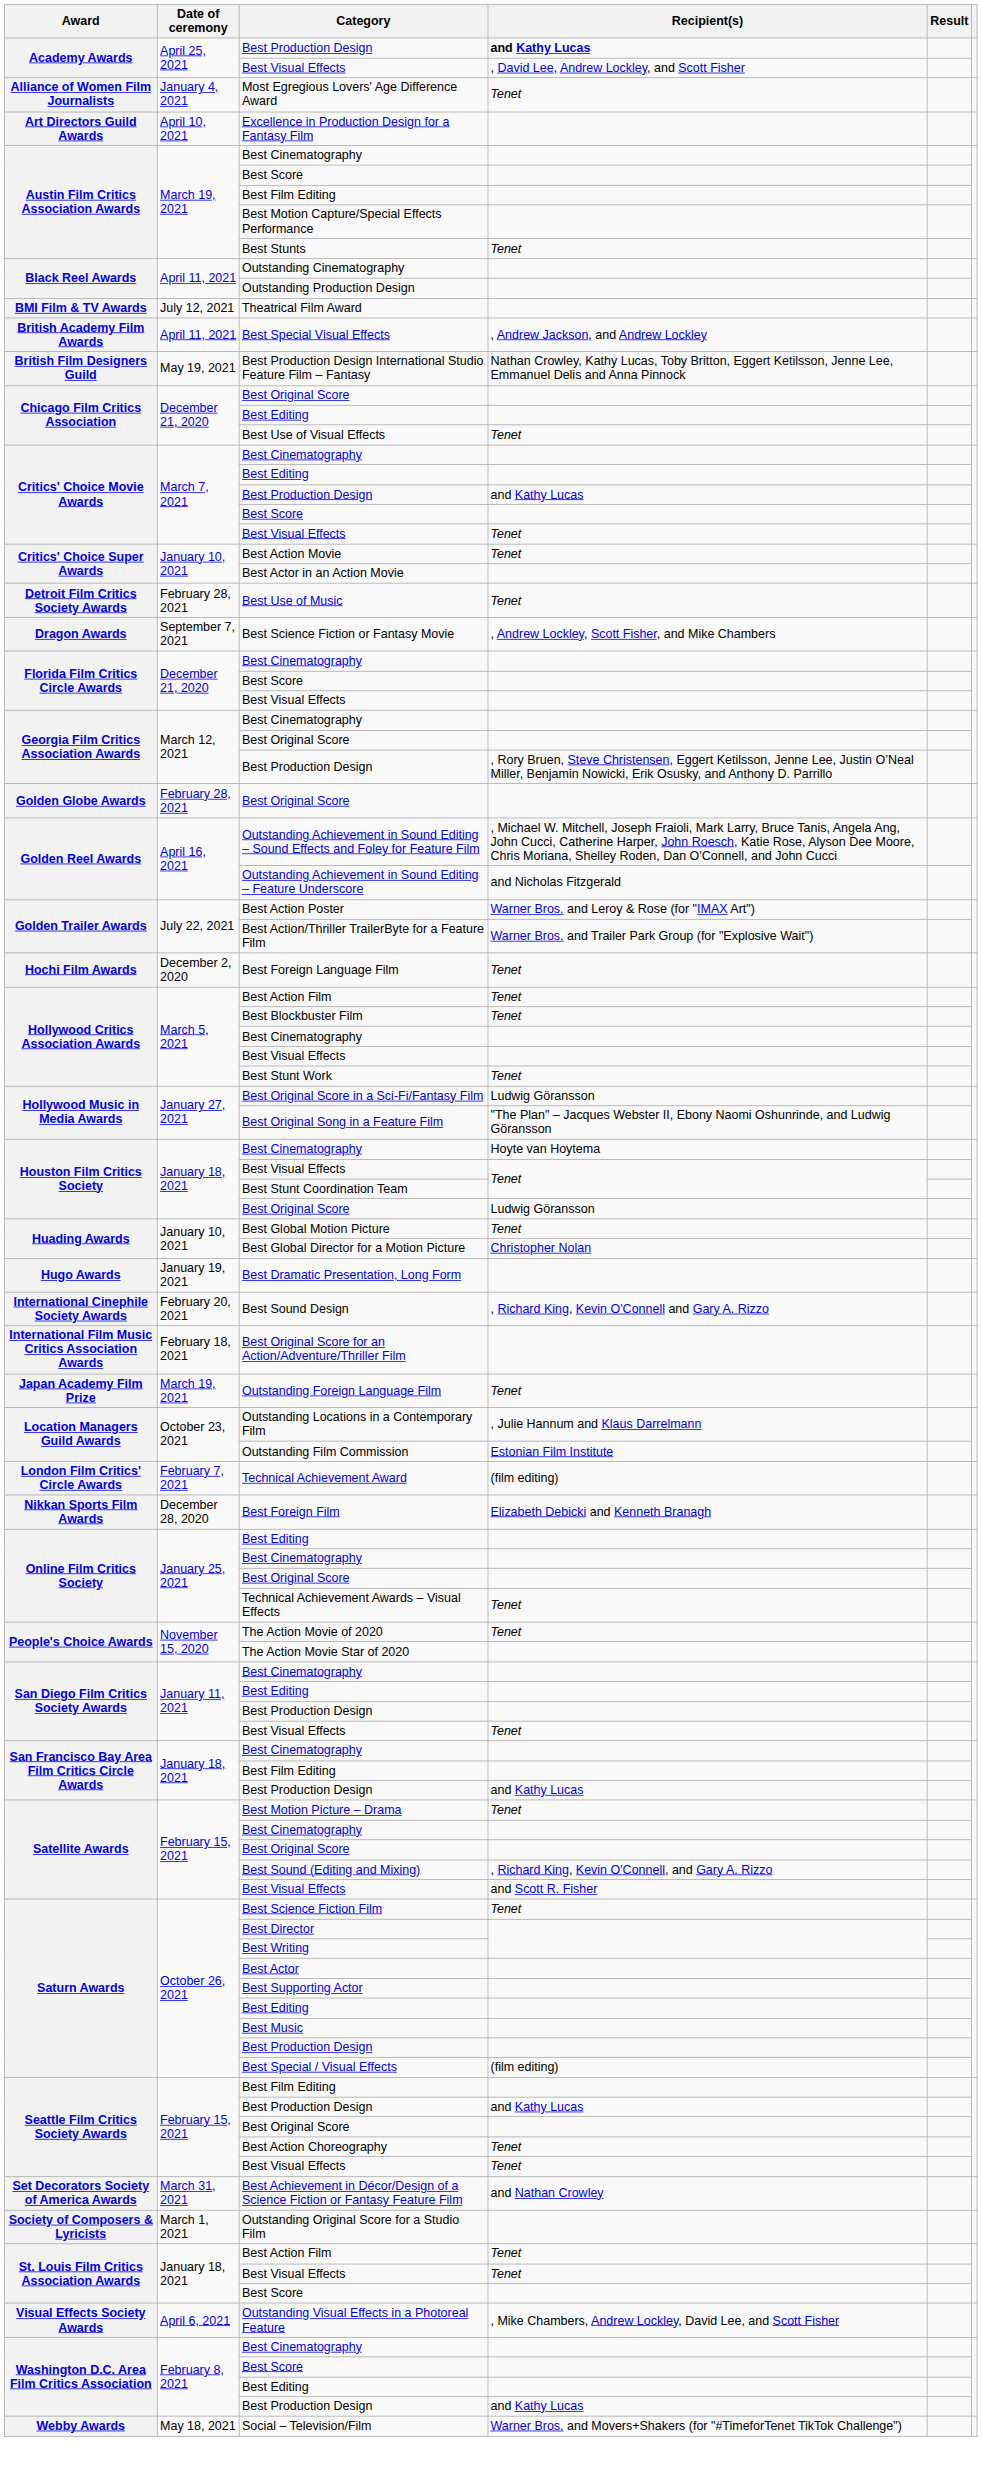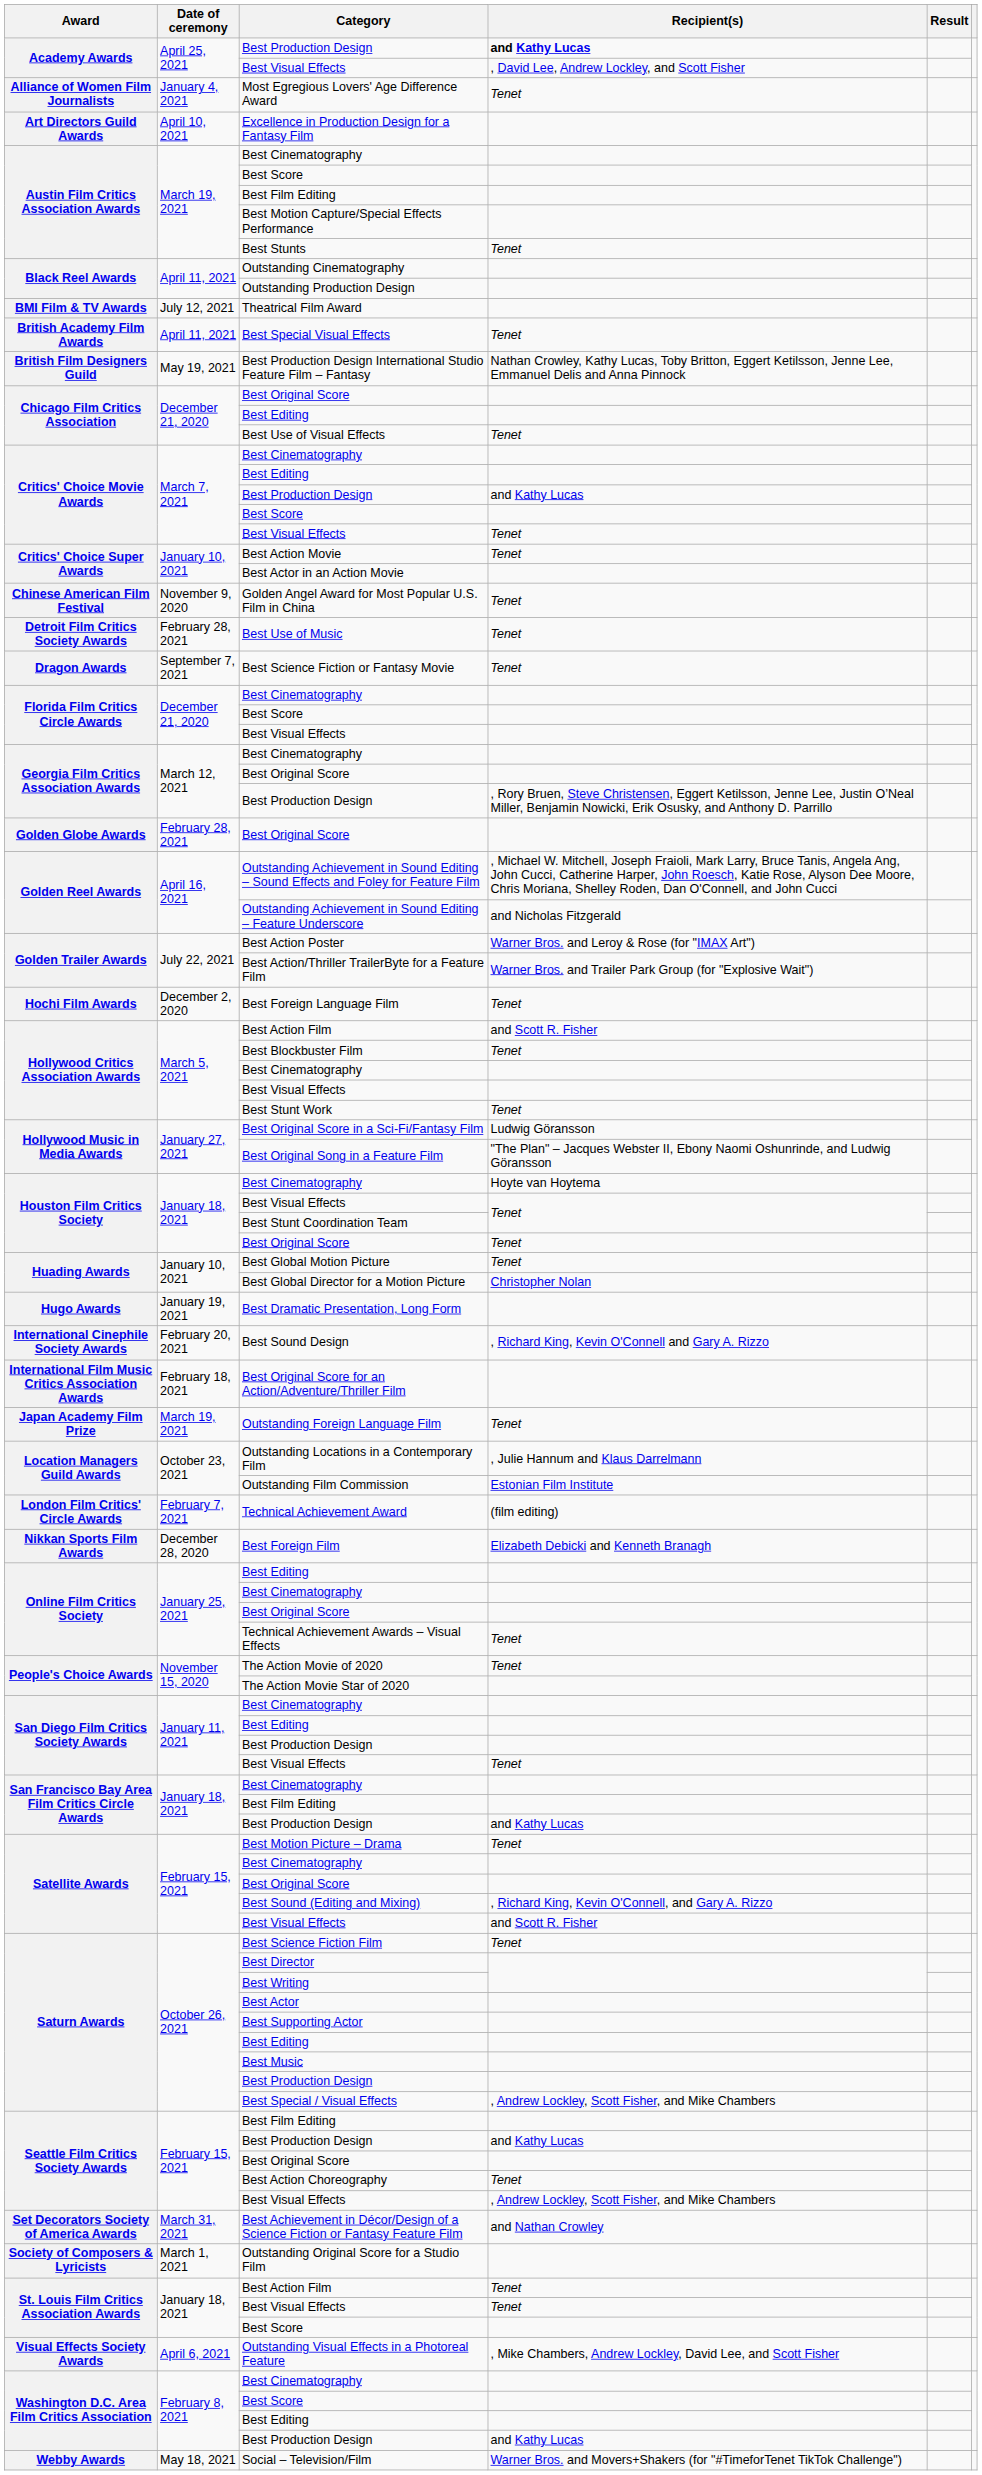(599, 334) , Andrew Jackson, and Andrew Lockley -> (506, 334) Tenet
+ row: (81, 600)
(633, 634) , Andrew Lockley, Scott Fisher, and Mike Chambers -> (506, 668) Tenet
(506, 996) Tenet -> (544, 1030) and Scott R. Fisher
(543, 1208) Ludwig Göransson -> (506, 1242) Tenet
(524, 2067) (film editing) -> (633, 2101) , Andrew Lockley, Scott Fisher, and Mike Chambers
(506, 2166) Tenet -> (633, 2200) , Andrew Lockley, Scott Fisher, and Mike Chambers
